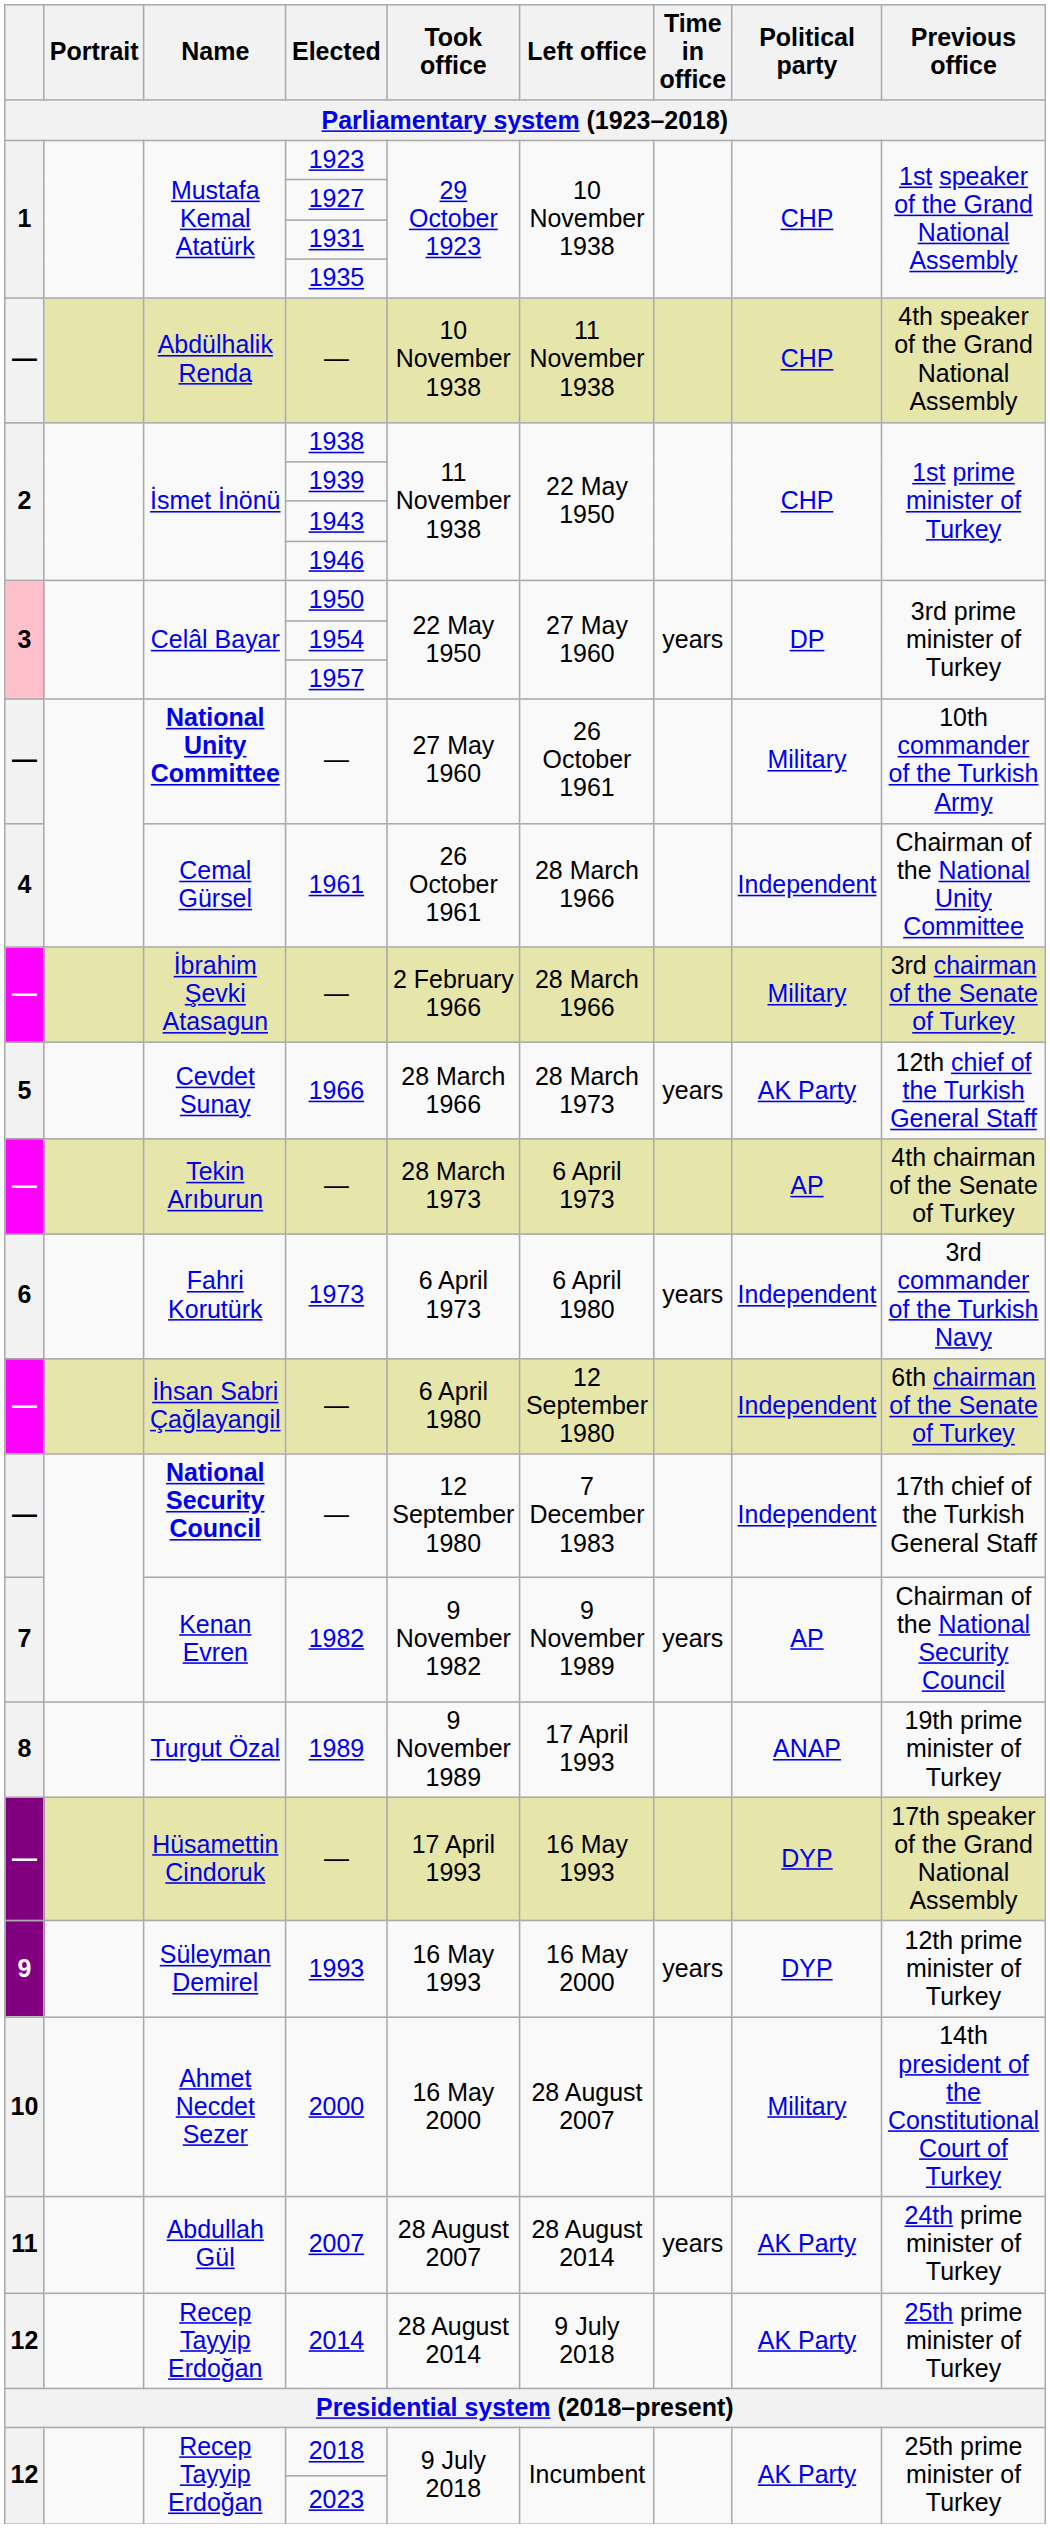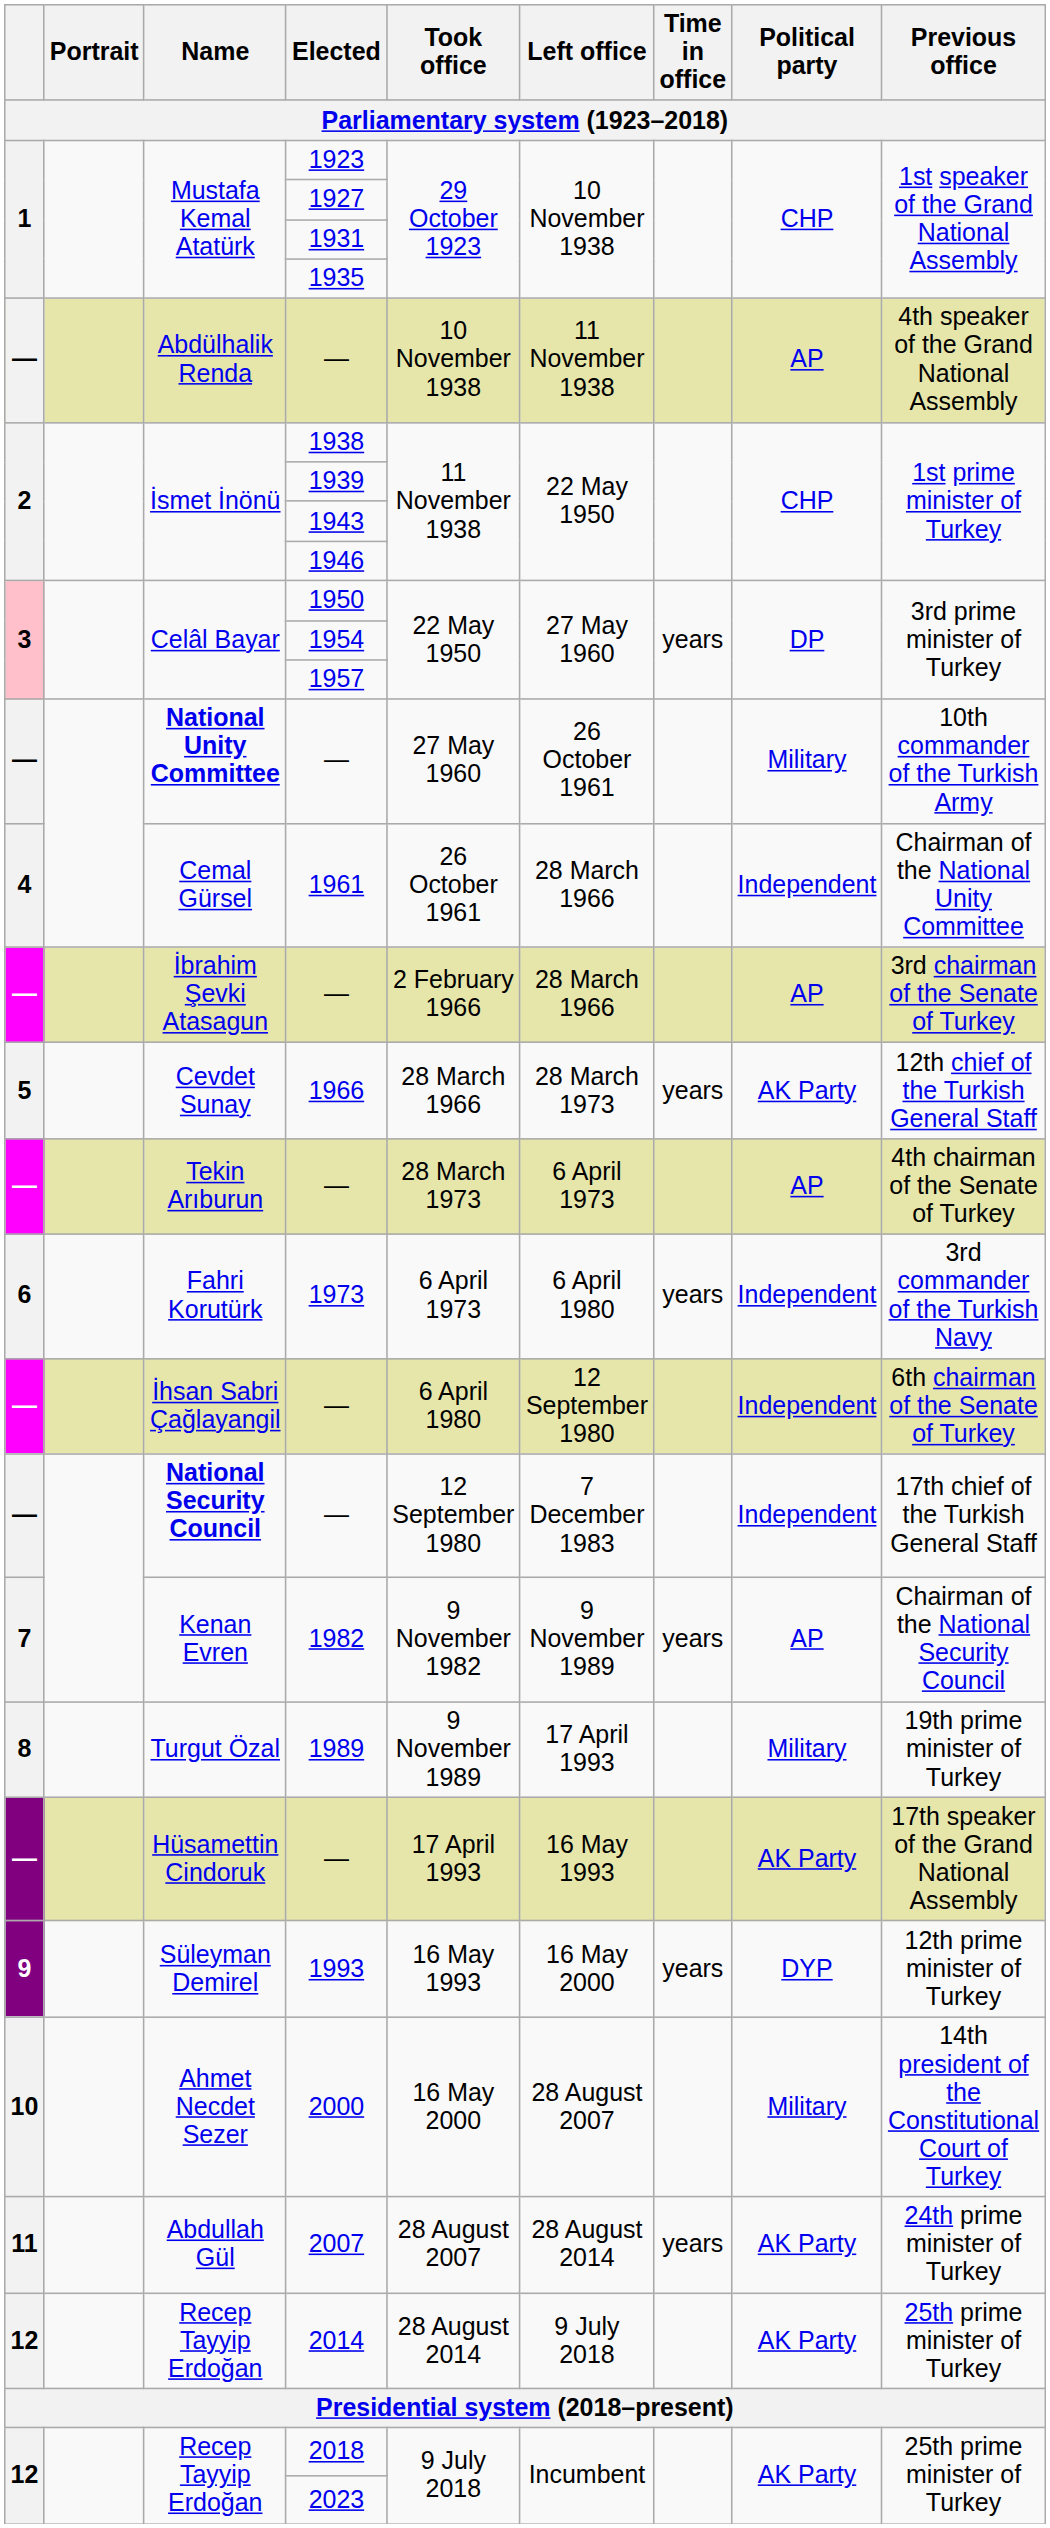(807, 360) CHP -> (807, 360) AP
(807, 994) Military -> (807, 994) AP
(807, 1749) ANAP -> (807, 1749) Military
(807, 1858) DYP -> (807, 1858) AK Party
